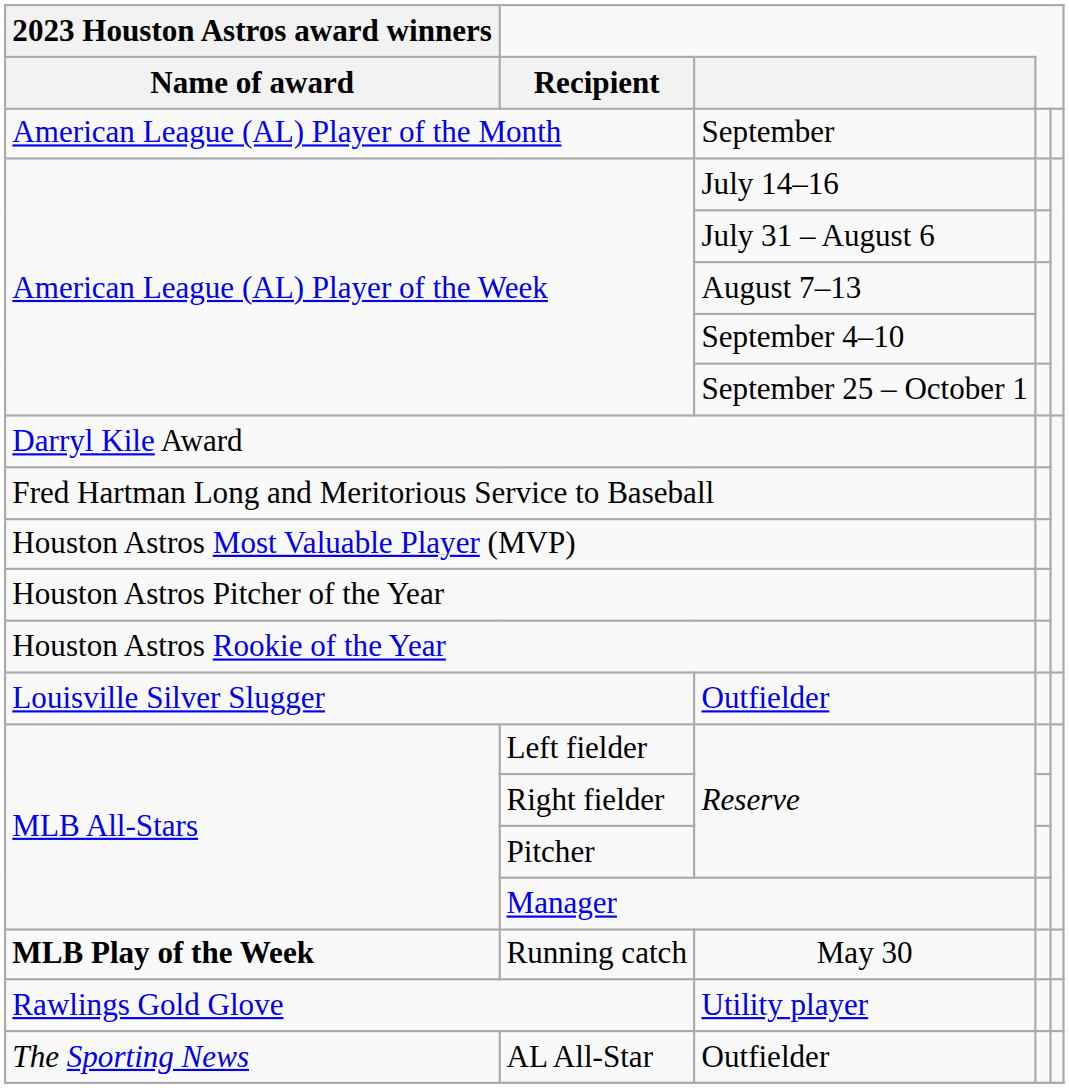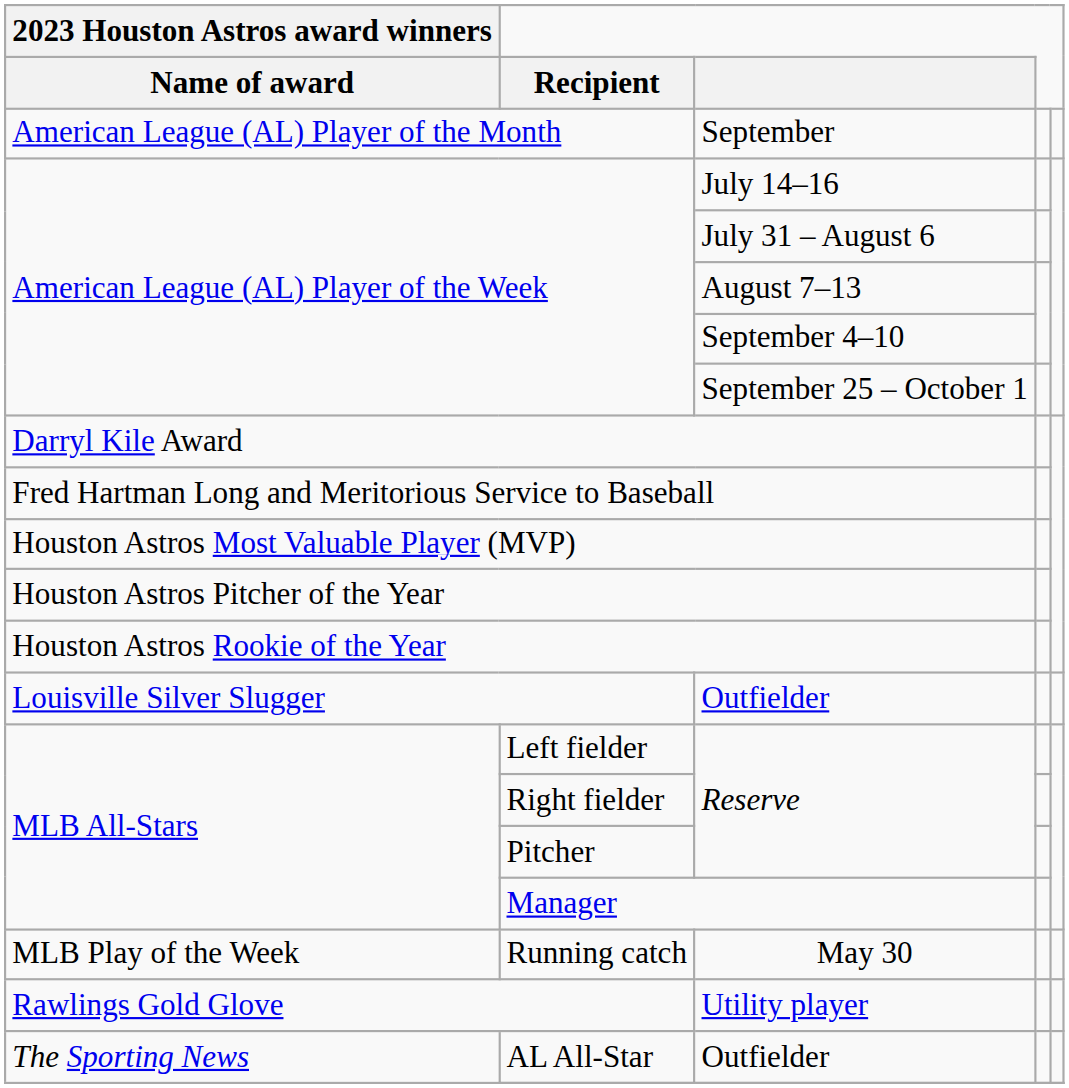(163, 953) bold -> (156, 953) normal
